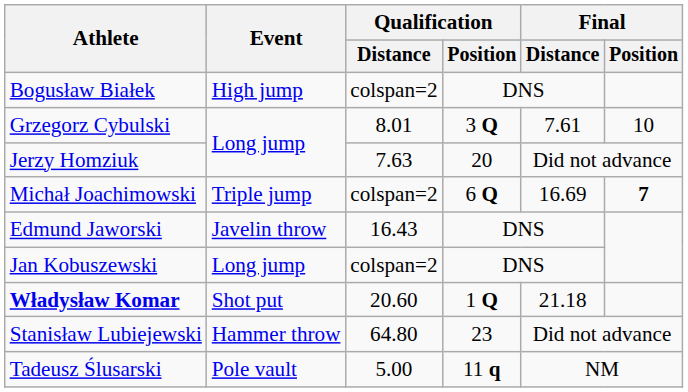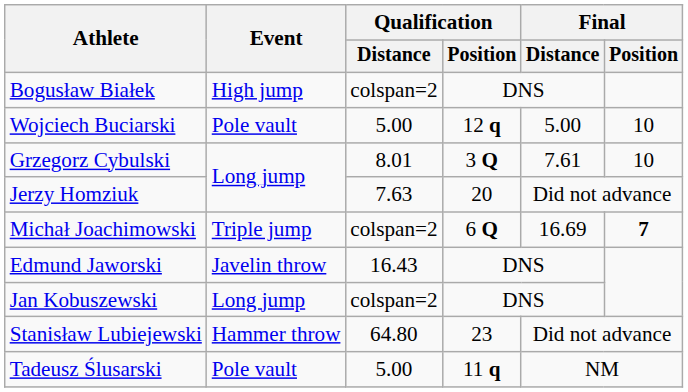+ row: (93, 125)
- row: (95, 299)
